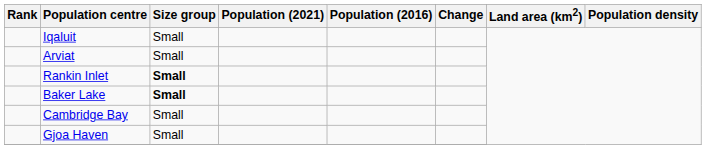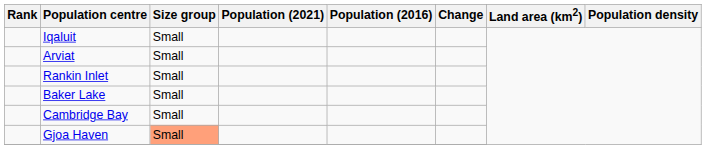(169, 76) bold -> (168, 76) normal
(169, 95) bold -> (168, 95) normal
(168, 134) no background -> (168, 134) lightsalmon background
